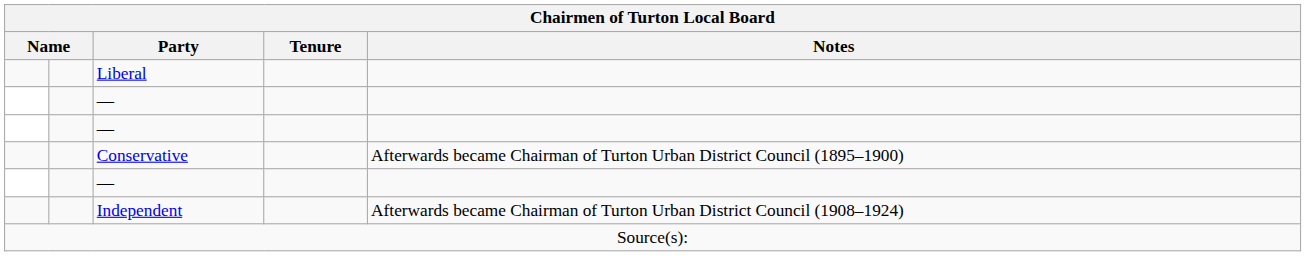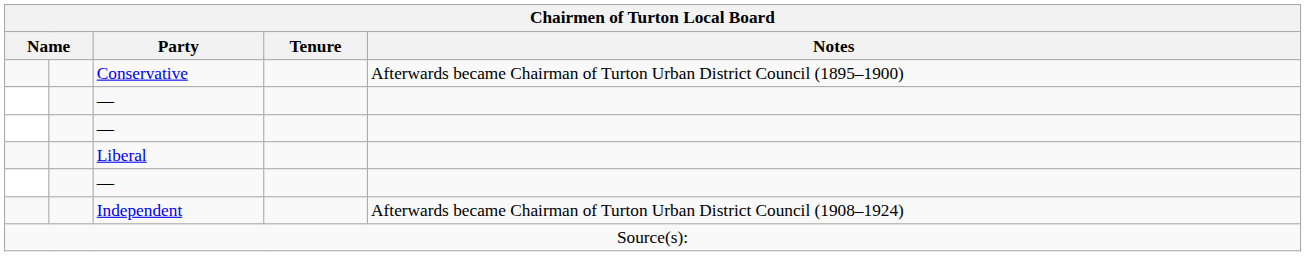rows swapped: (27, 73) <-> (27, 155)
